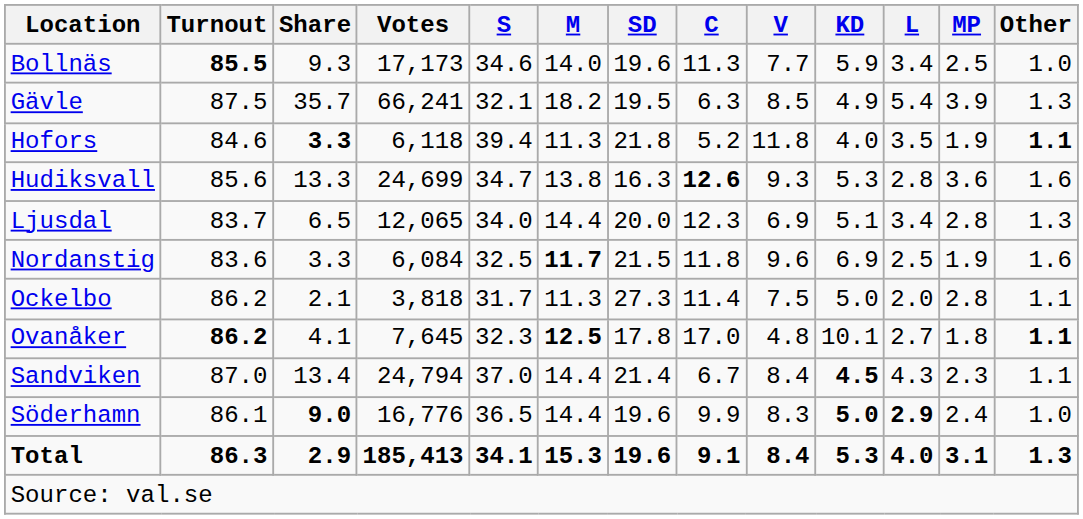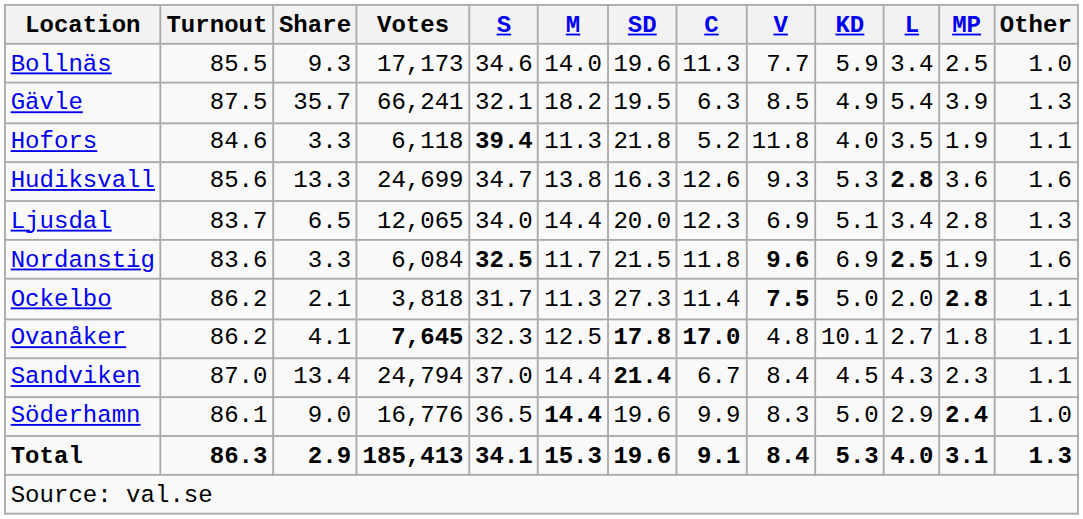(239, 64) bold -> (239, 64) normal
(329, 142) bold -> (329, 142) normal
(504, 142) normal -> (504, 142) bold
(1050, 142) bold -> (1050, 142) normal
(711, 181) bold -> (711, 181) normal
(912, 181) normal -> (912, 181) bold
(504, 260) normal -> (504, 260) bold
(573, 260) bold -> (573, 260) normal
(788, 260) normal -> (788, 260) bold
(912, 260) normal -> (912, 260) bold
(788, 299) normal -> (788, 299) bold
(967, 299) normal -> (967, 299) bold
(239, 338) bold -> (239, 338) normal
(427, 338) normal -> (427, 338) bold
(573, 338) bold -> (573, 338) normal
(642, 338) normal -> (642, 338) bold
(711, 338) normal -> (711, 338) bold
(1050, 338) bold -> (1050, 338) normal
(642, 377) normal -> (642, 377) bold
(857, 377) bold -> (857, 377) normal
(329, 416) bold -> (329, 416) normal
(573, 416) normal -> (573, 416) bold
(857, 416) bold -> (857, 416) normal
(912, 416) bold -> (912, 416) normal
(967, 416) normal -> (967, 416) bold
